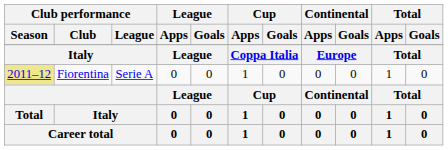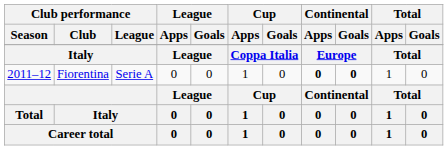(29, 74) khaki background -> (29, 74) no background
(318, 74) normal -> (318, 74) bold
(354, 74) normal -> (354, 74) bold
